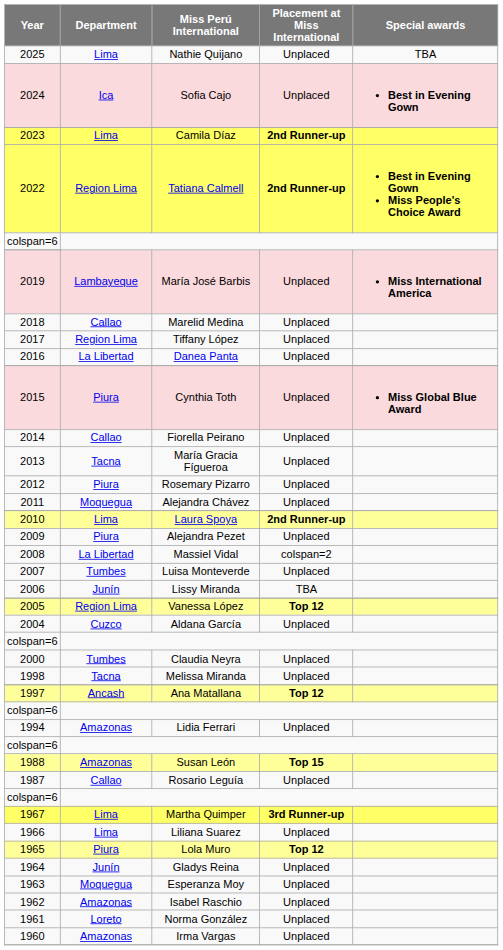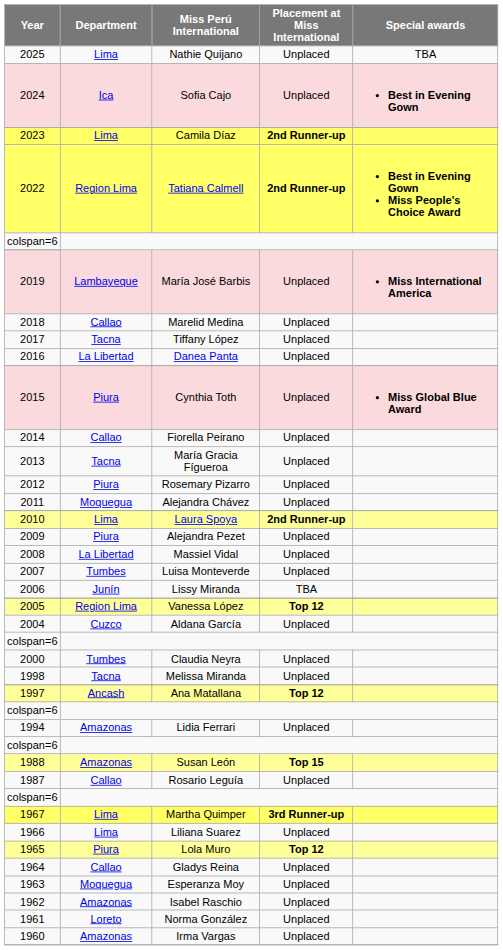(106, 339) Region Lima -> (106, 339) Tacna
(306, 554) colspan=2 -> (306, 554) Unplaced
(106, 866) Junín -> (106, 866) Callao
